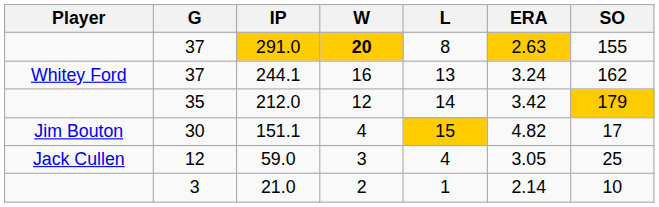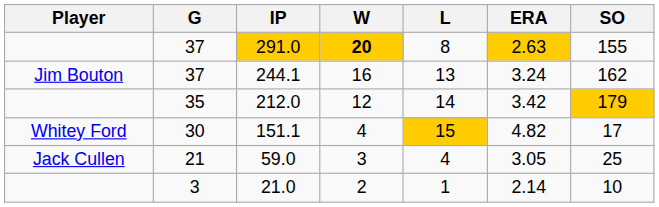(79, 74) Whitey Ford -> (79, 74) Jim Bouton
(79, 131) Jim Bouton -> (79, 131) Whitey Ford
(195, 159) 12 -> (195, 159) 21
